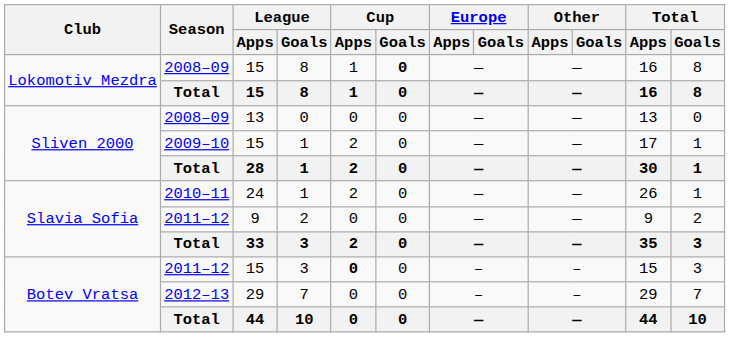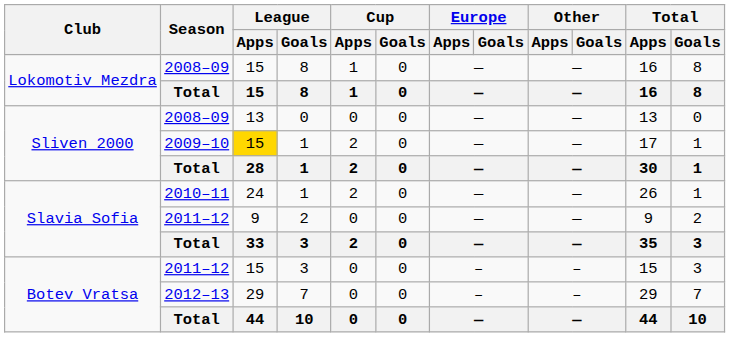(403, 68) bold -> (403, 68) normal
(255, 143) no background -> (255, 143) gold background
(353, 269) bold -> (353, 269) normal
